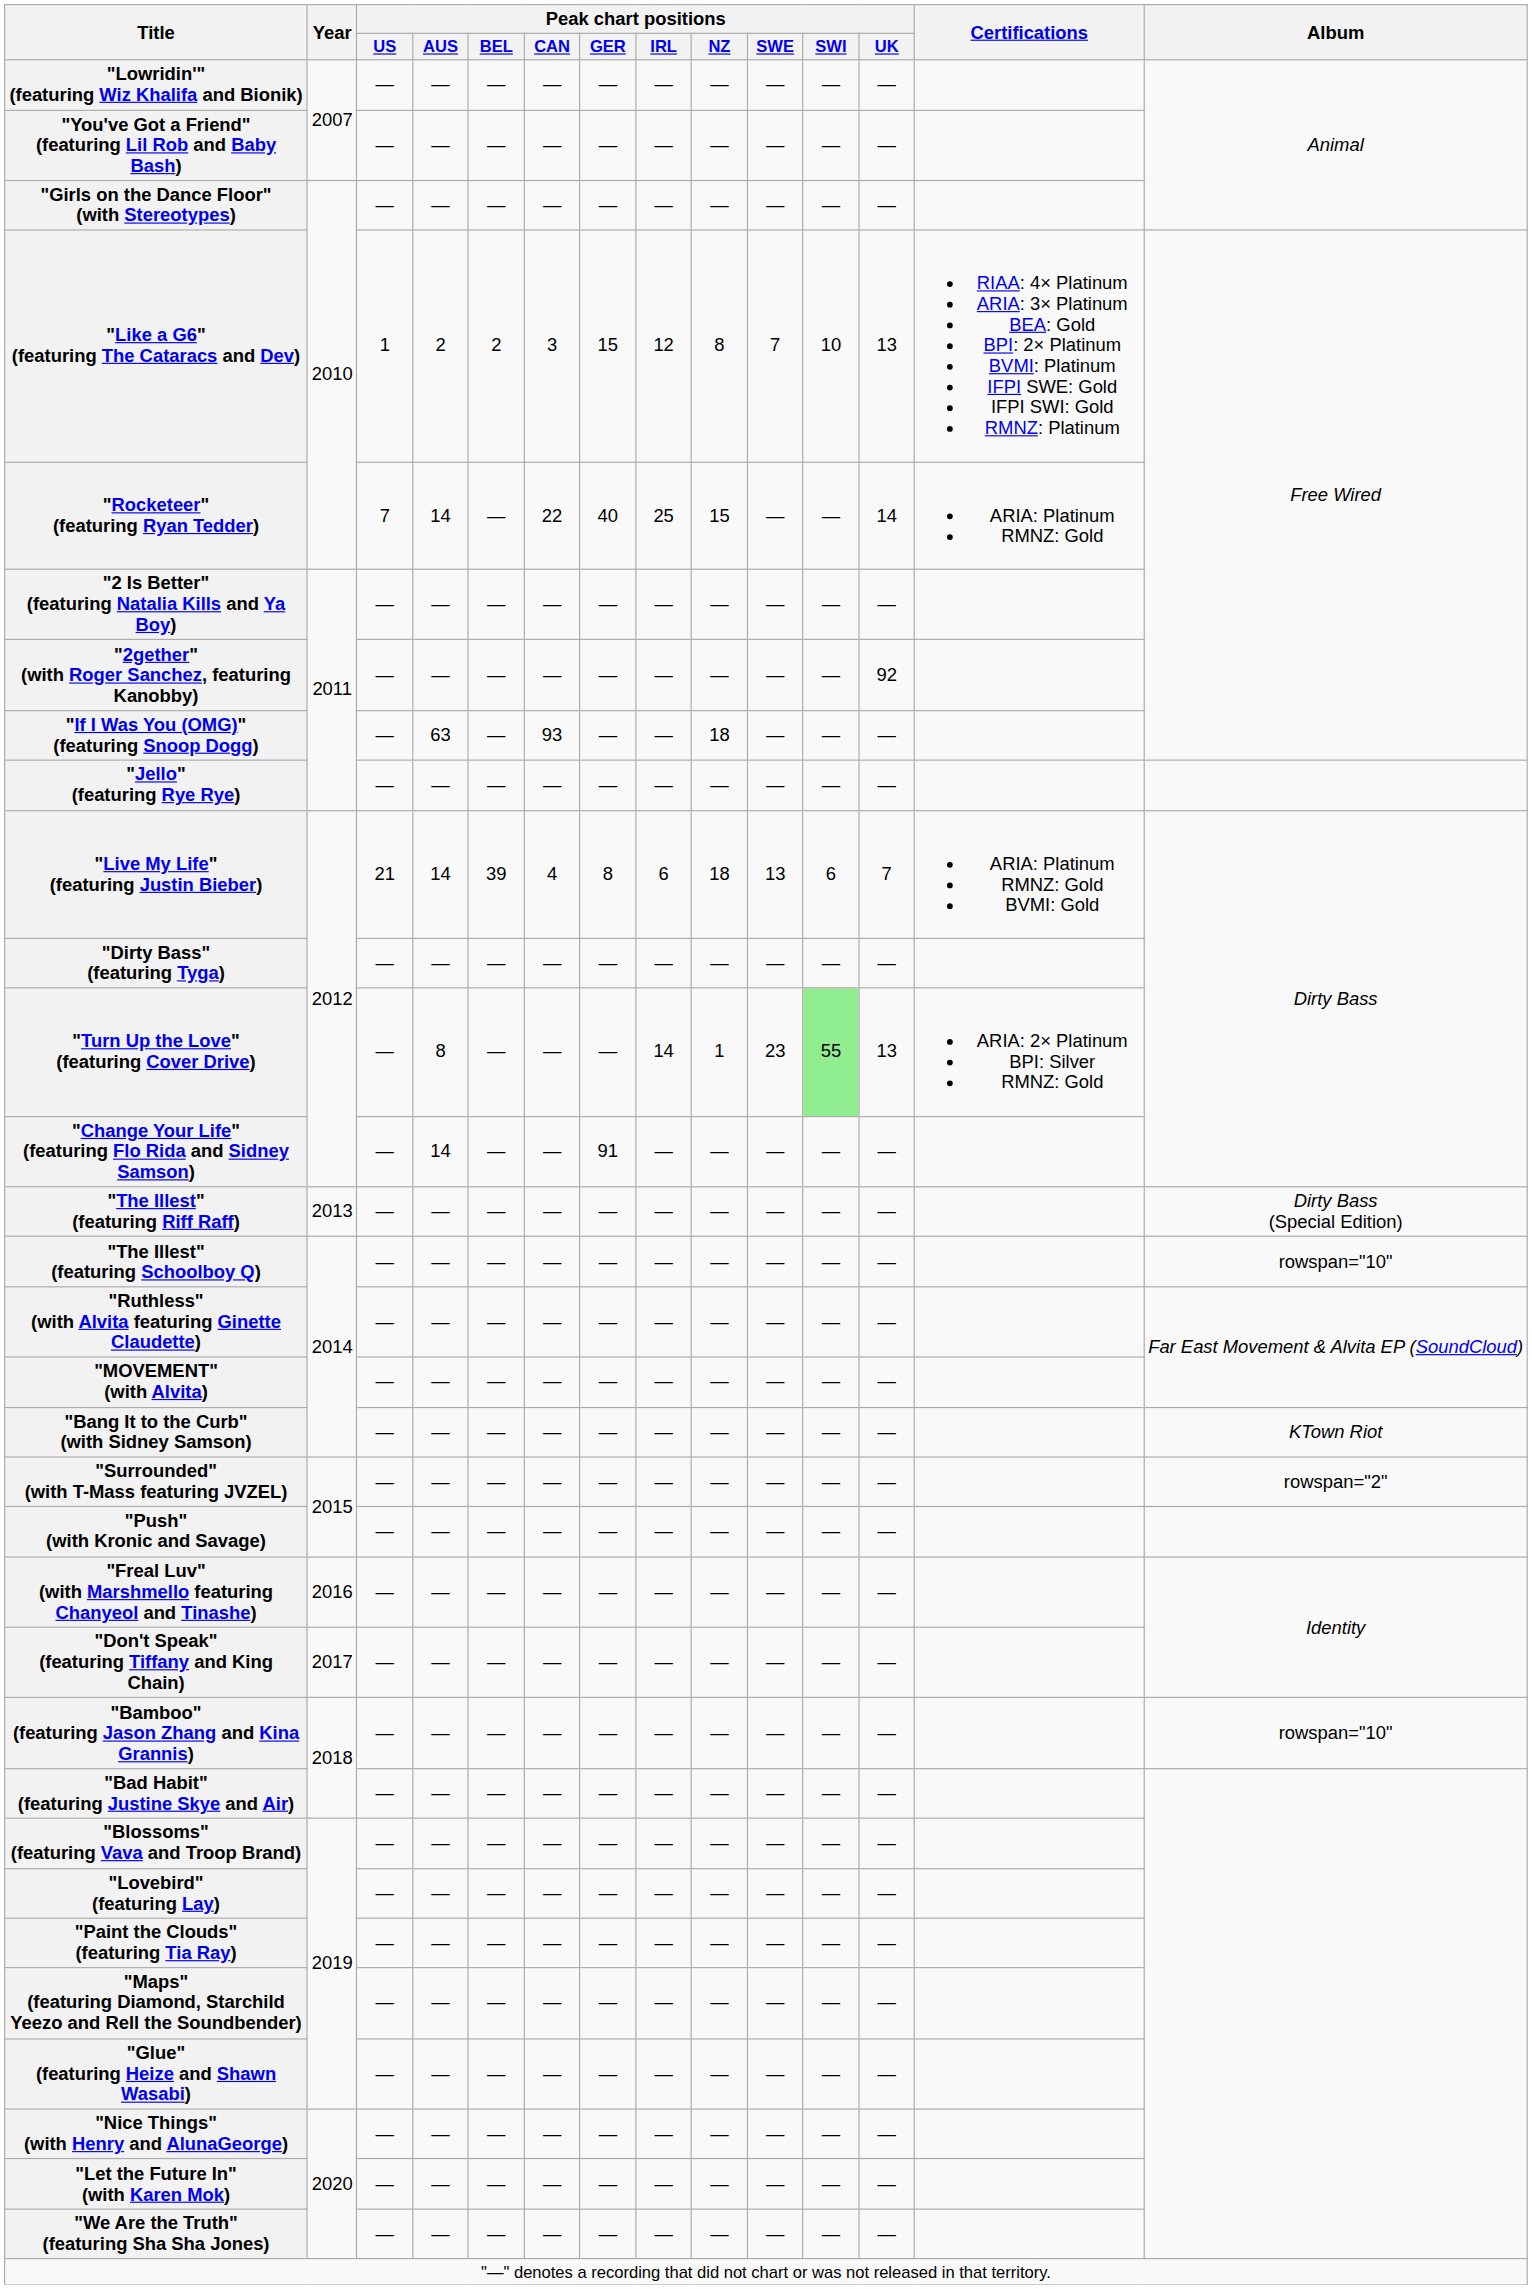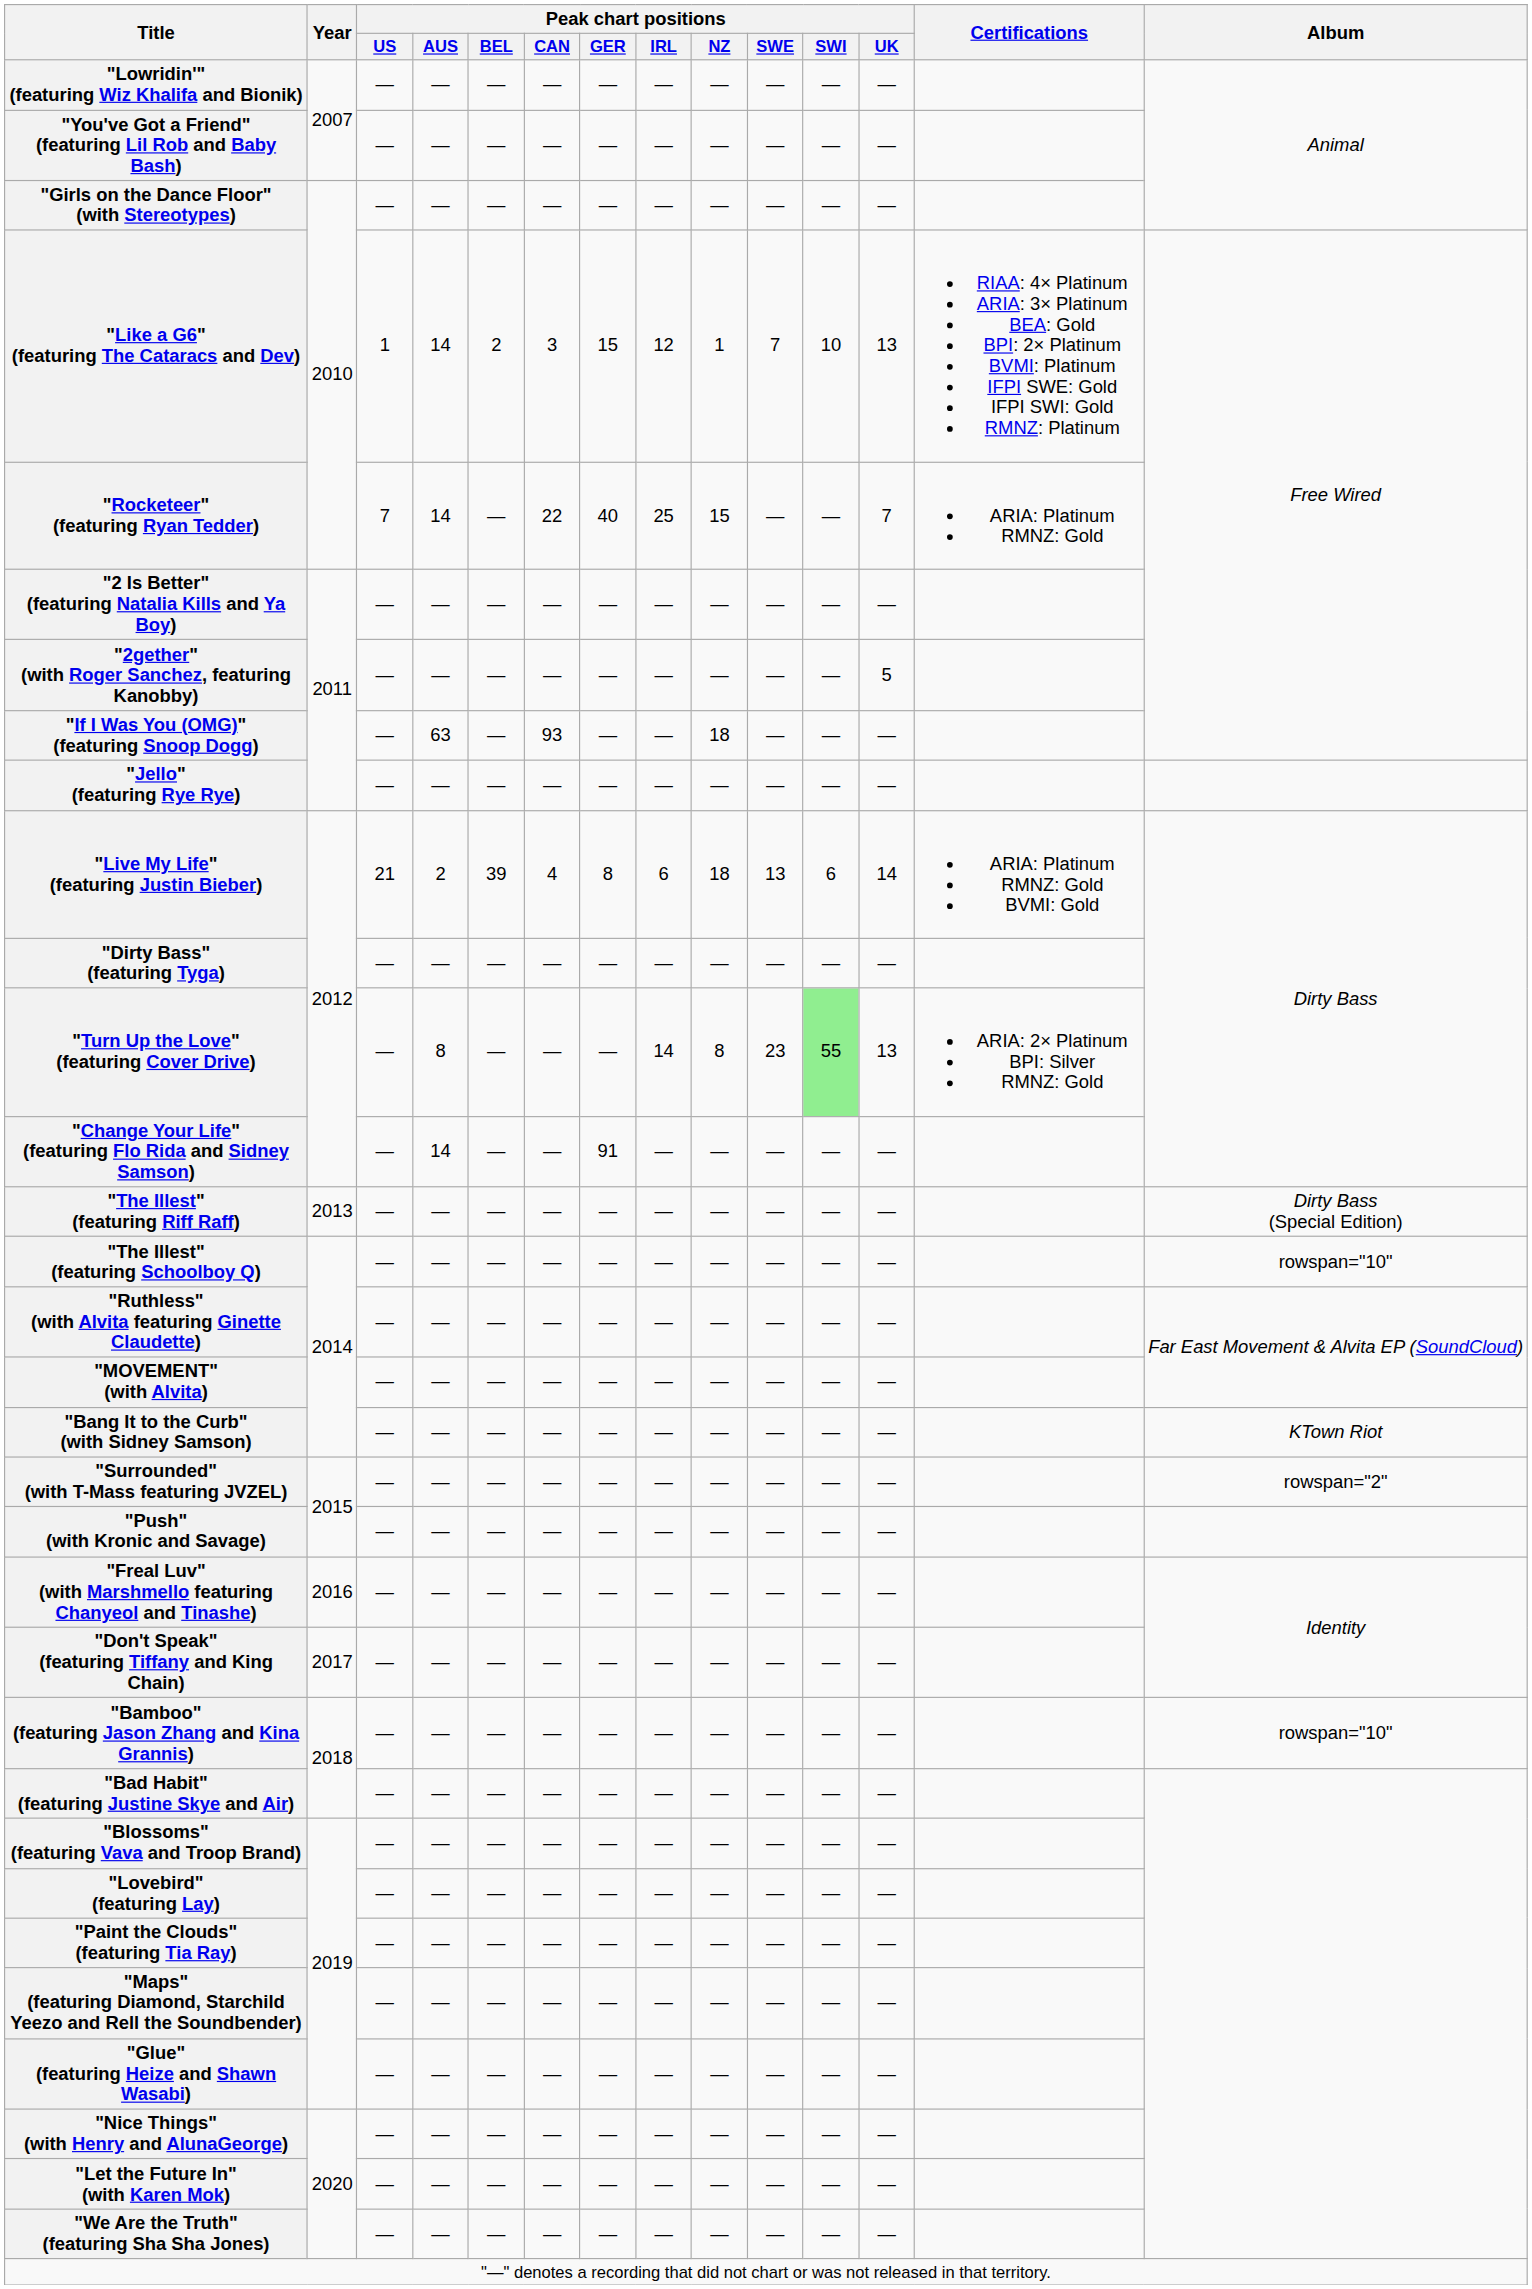(441, 345) 2 -> (441, 345) 14
(719, 345) 8 -> (719, 345) 1
(887, 515) 14 -> (887, 515) 7
(887, 675) 92 -> (887, 675) 5
(441, 874) 14 -> (441, 874) 2
(887, 874) 7 -> (887, 874) 14
(719, 1052) 1 -> (719, 1052) 8
